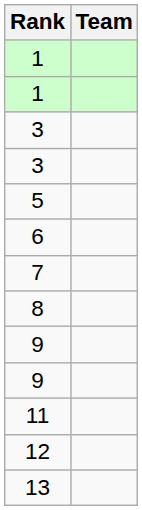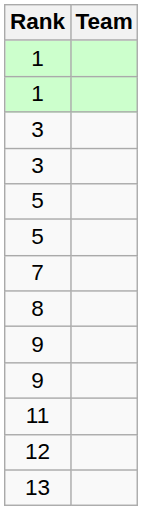(37, 237) 6 -> (37, 237) 5
